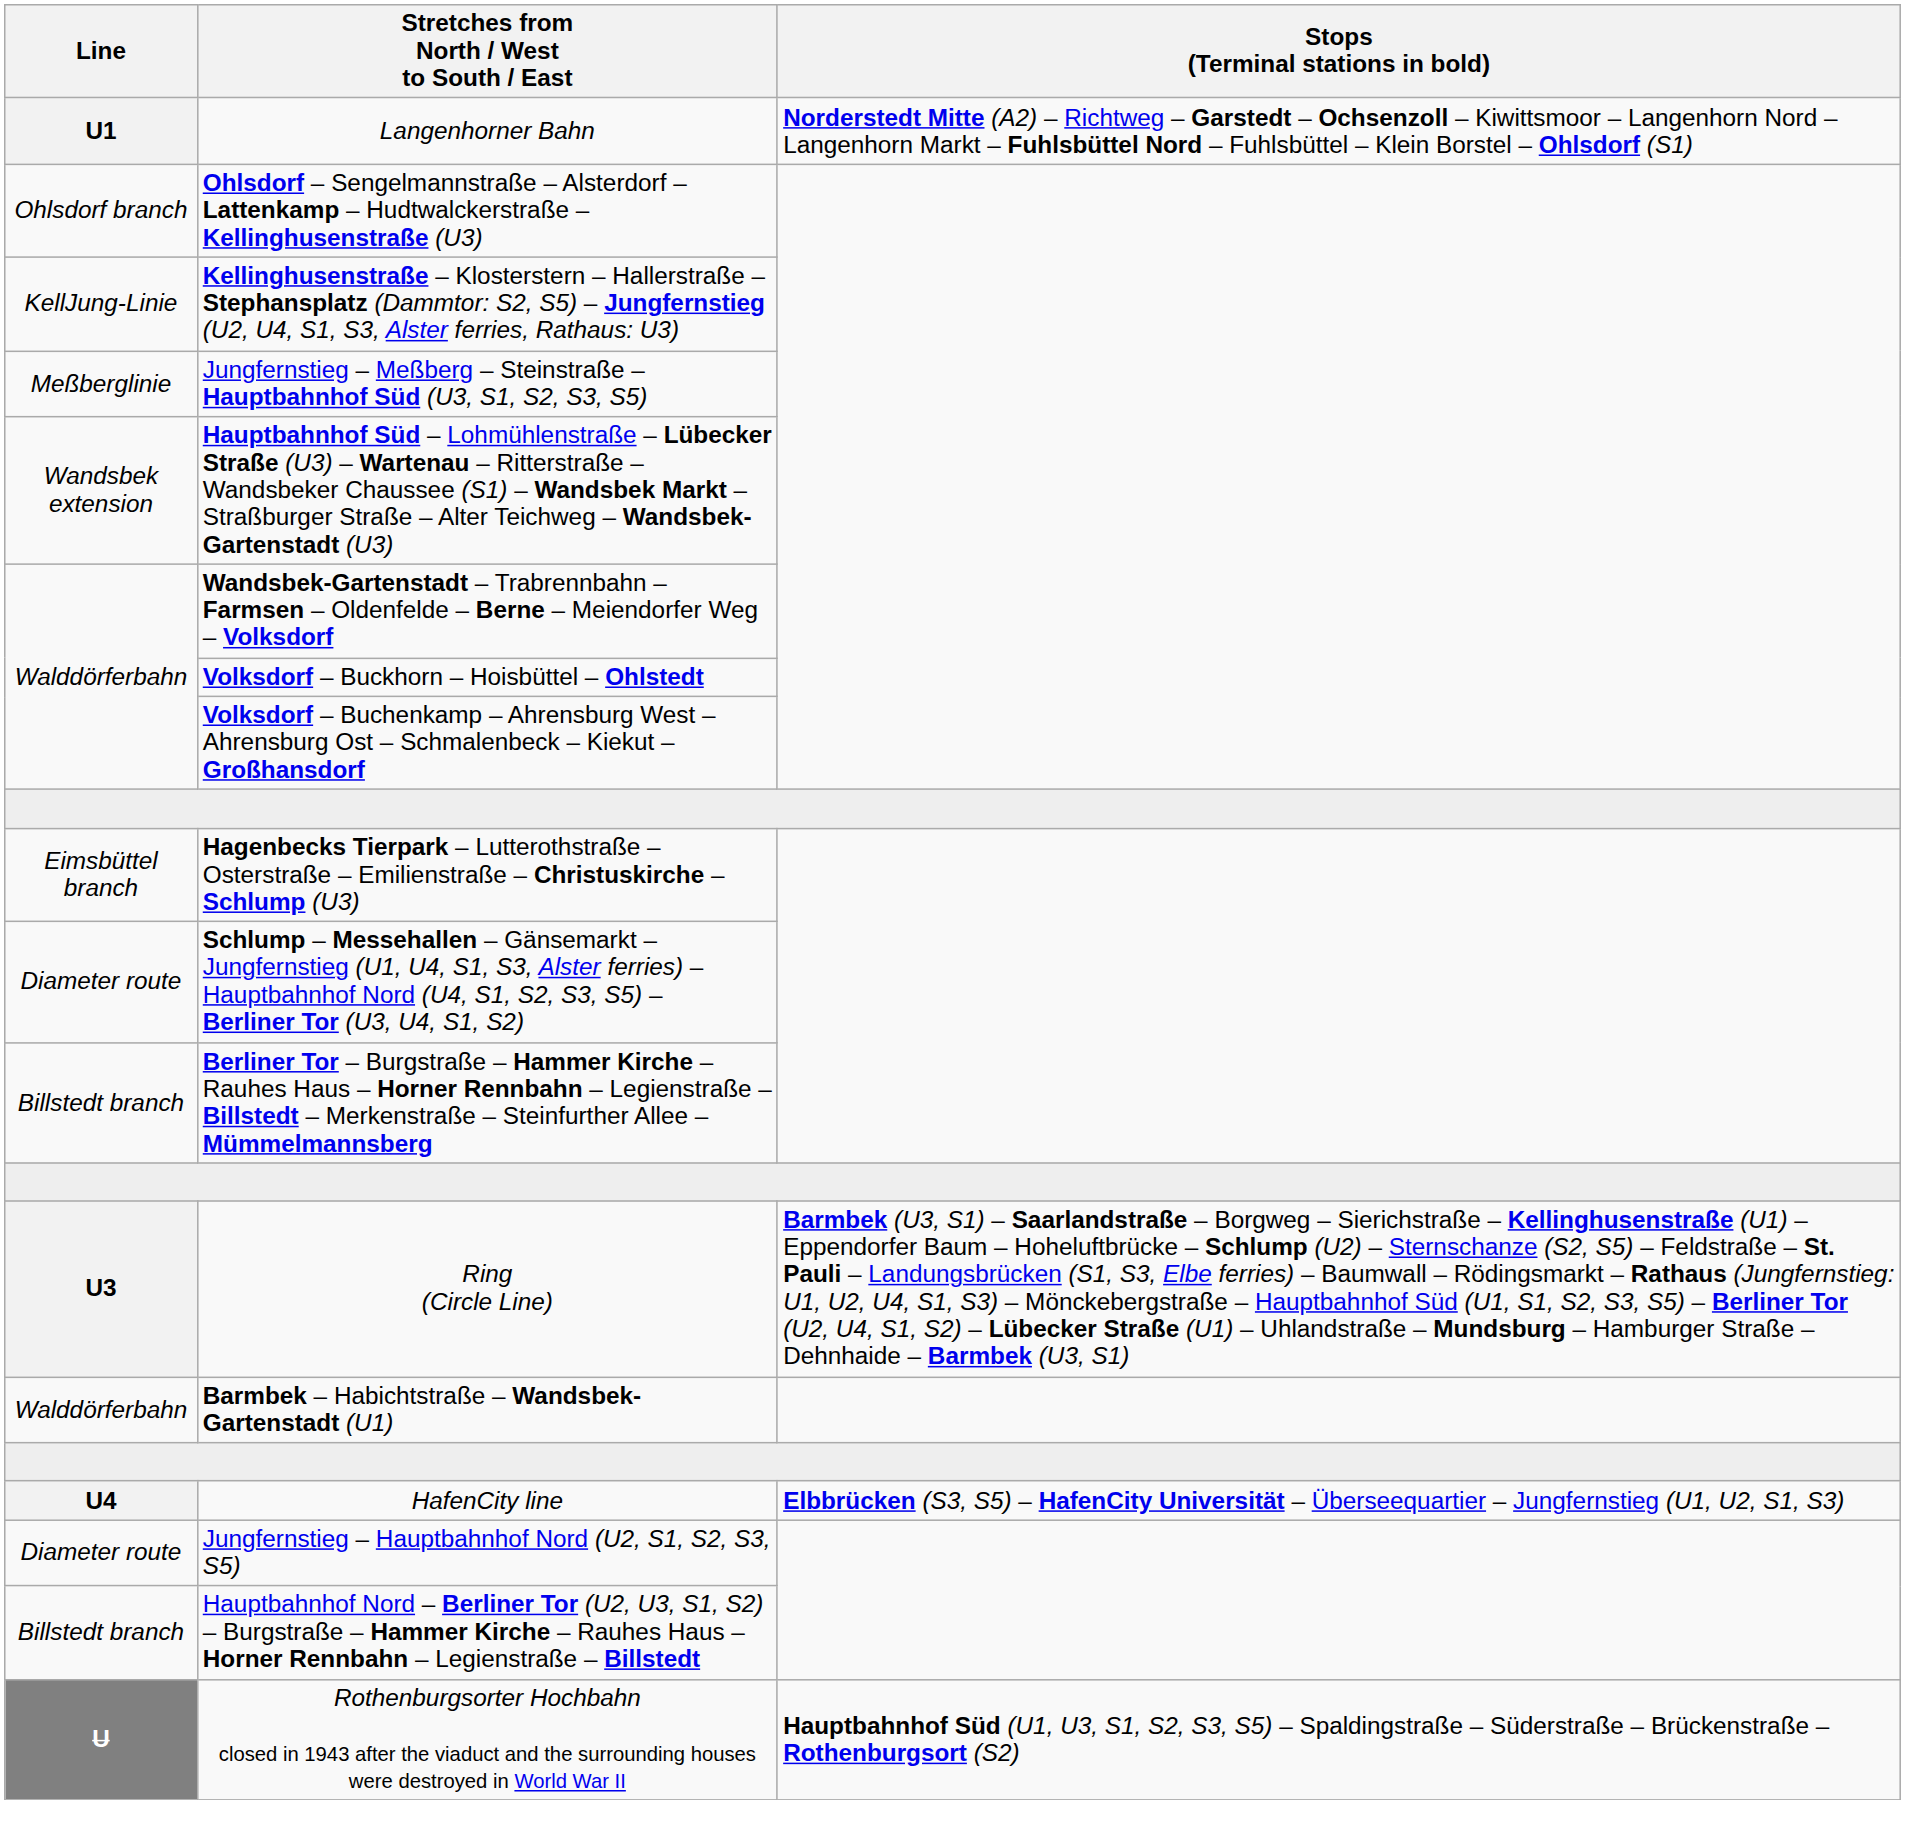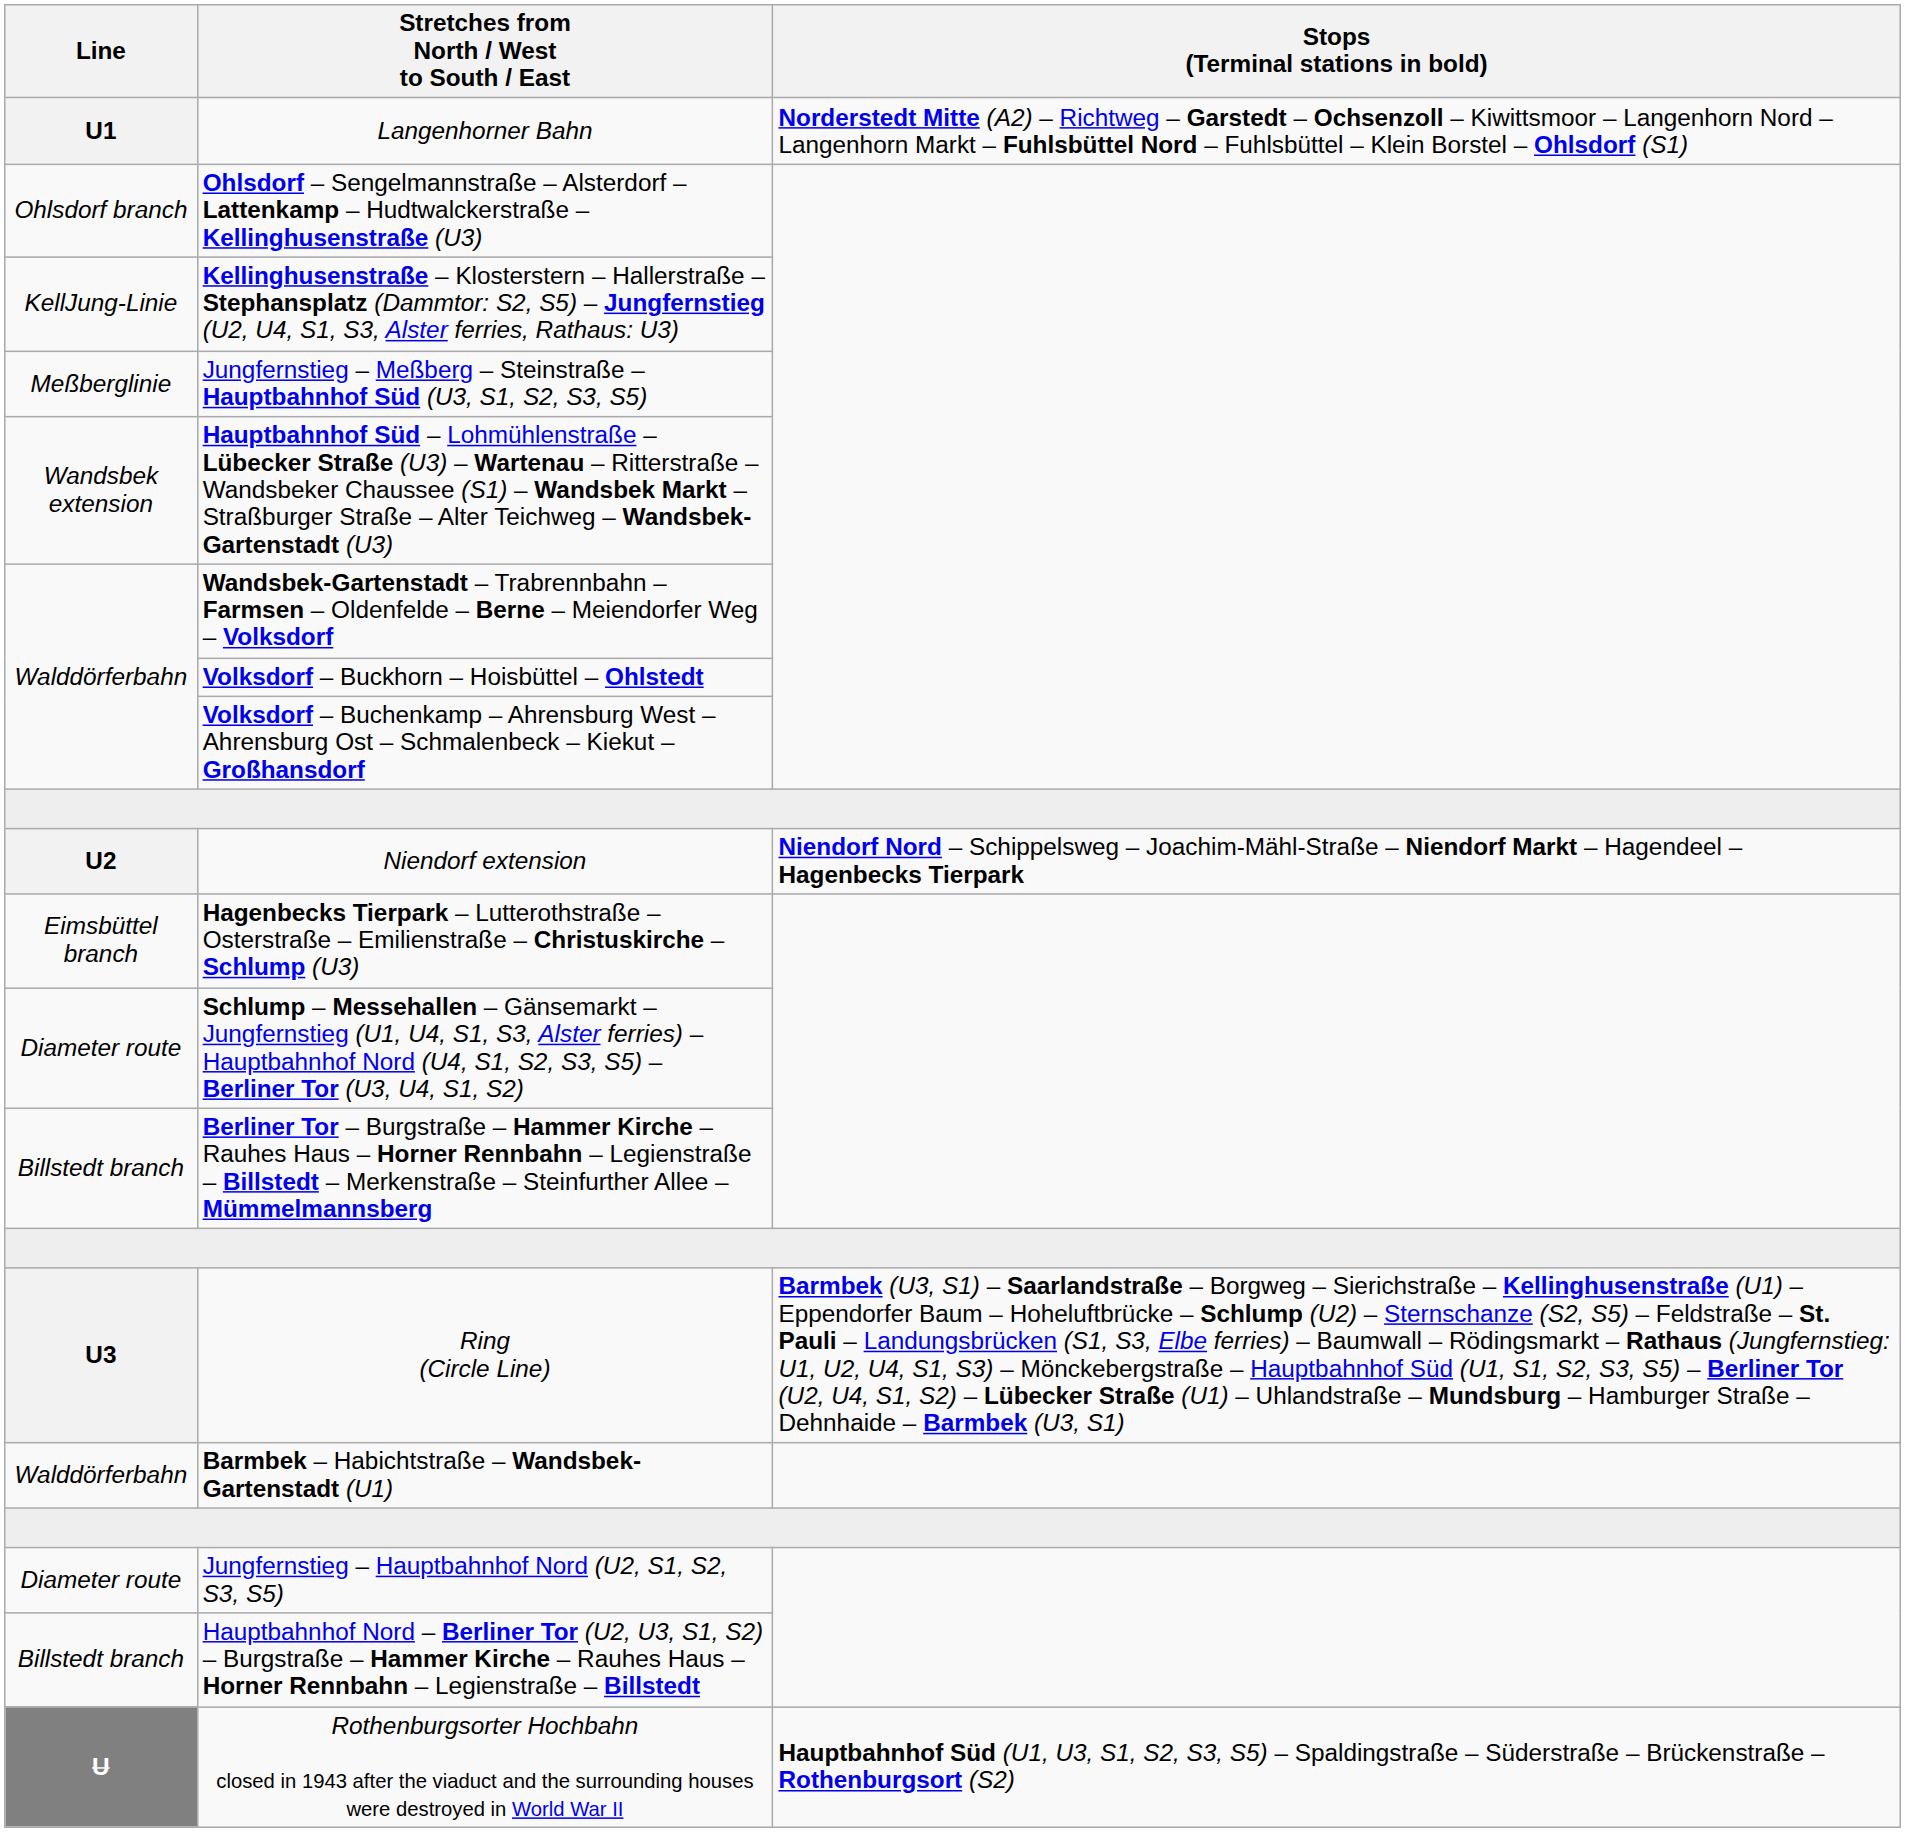+ row: (101, 860)
- row: (101, 1500)
